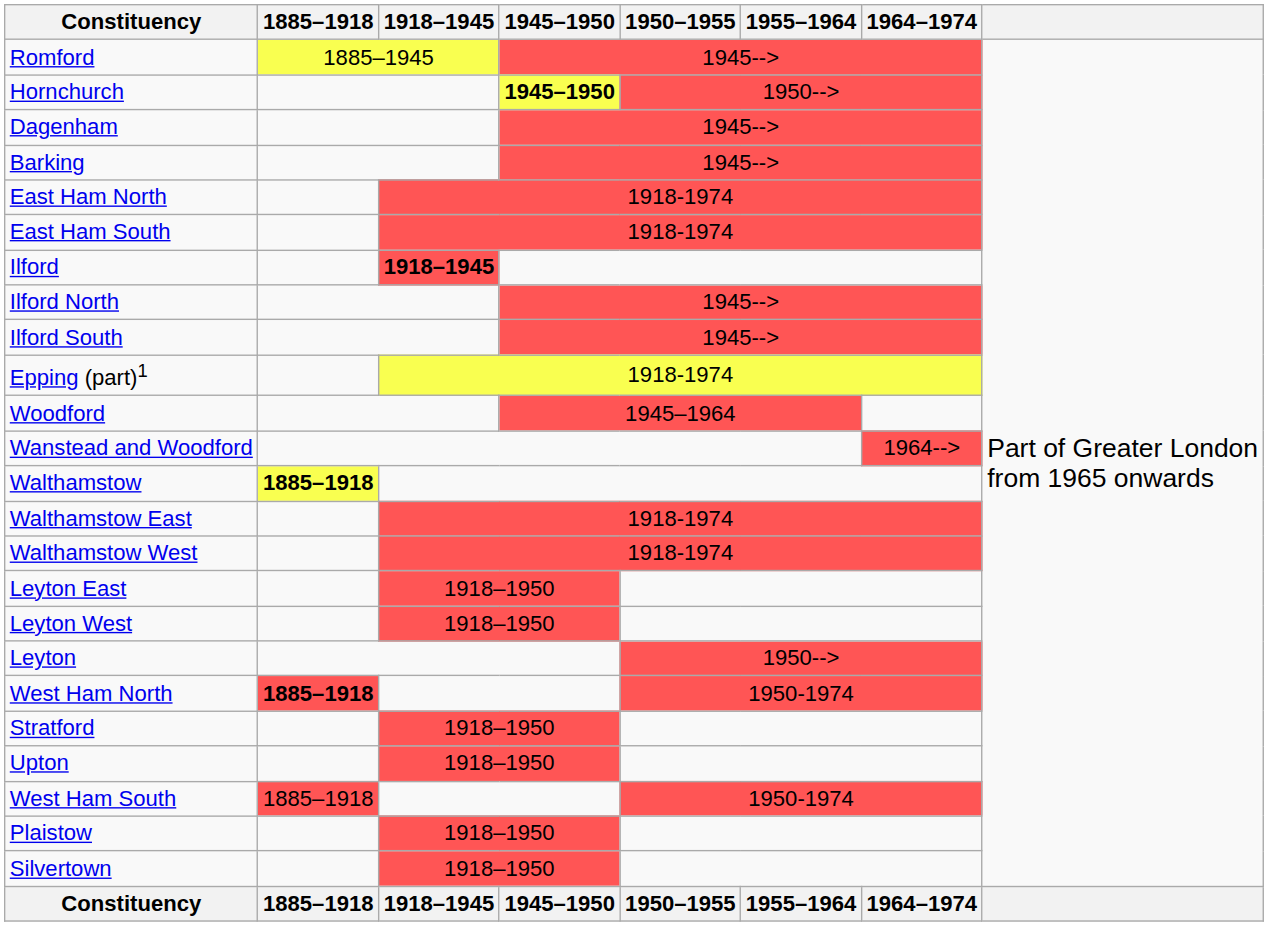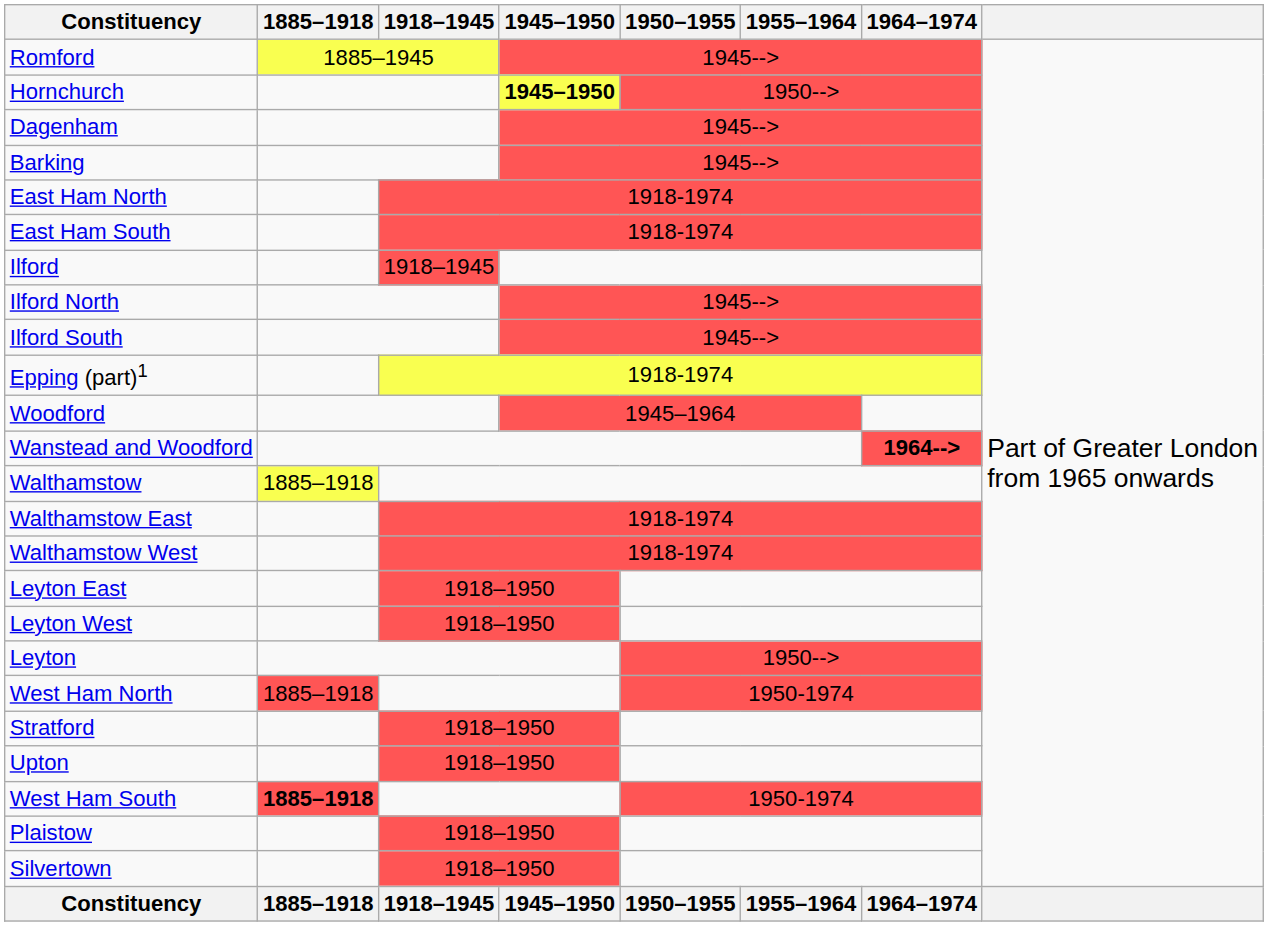(439, 267) bold -> (439, 267) normal
(922, 448) normal -> (922, 448) bold
(318, 483) bold -> (318, 483) normal
(318, 693) bold -> (318, 693) normal
(318, 798) normal -> (318, 798) bold
